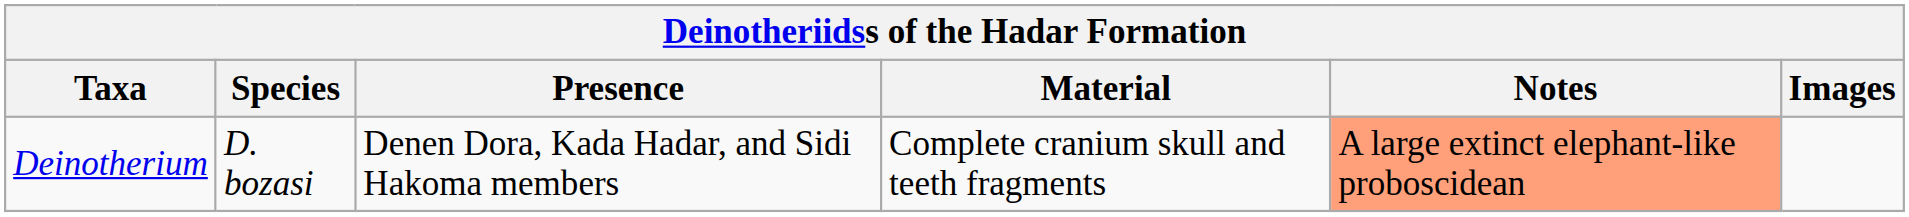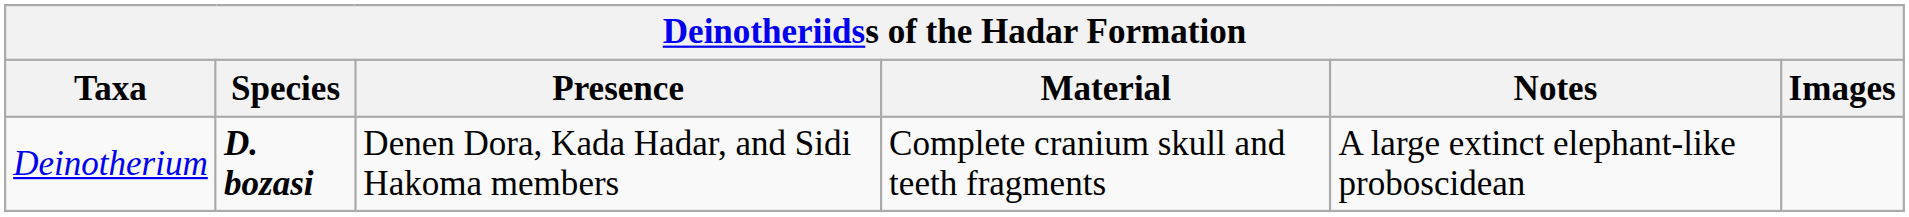(269, 163) normal -> (269, 163) bold
(1537, 163) lightsalmon background -> (1537, 163) no background
